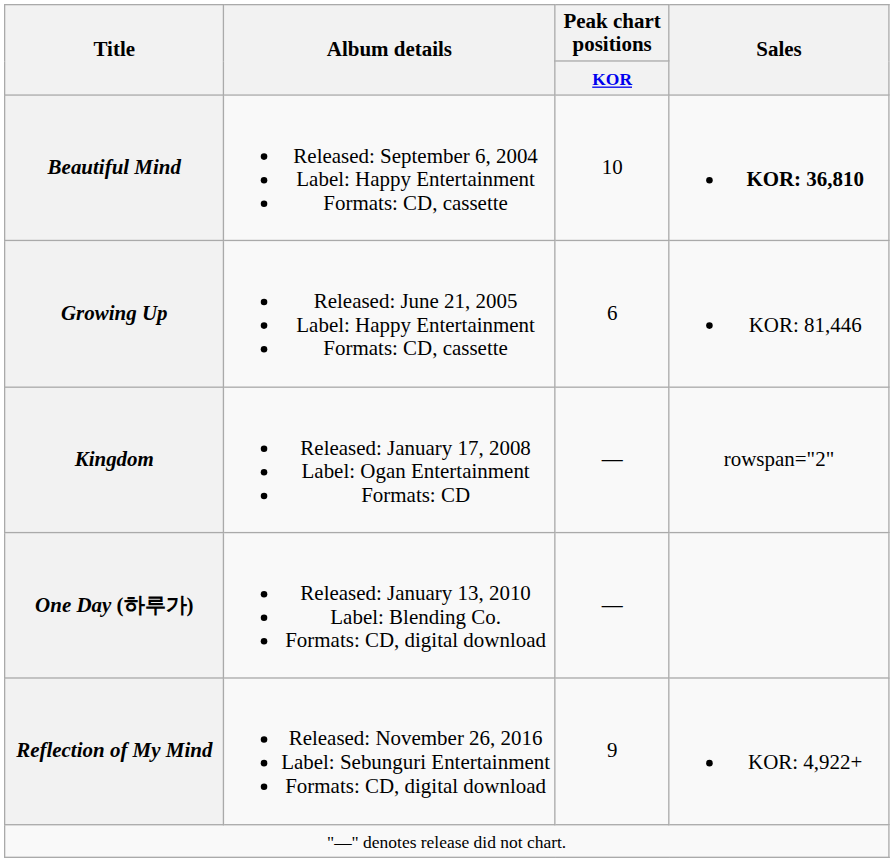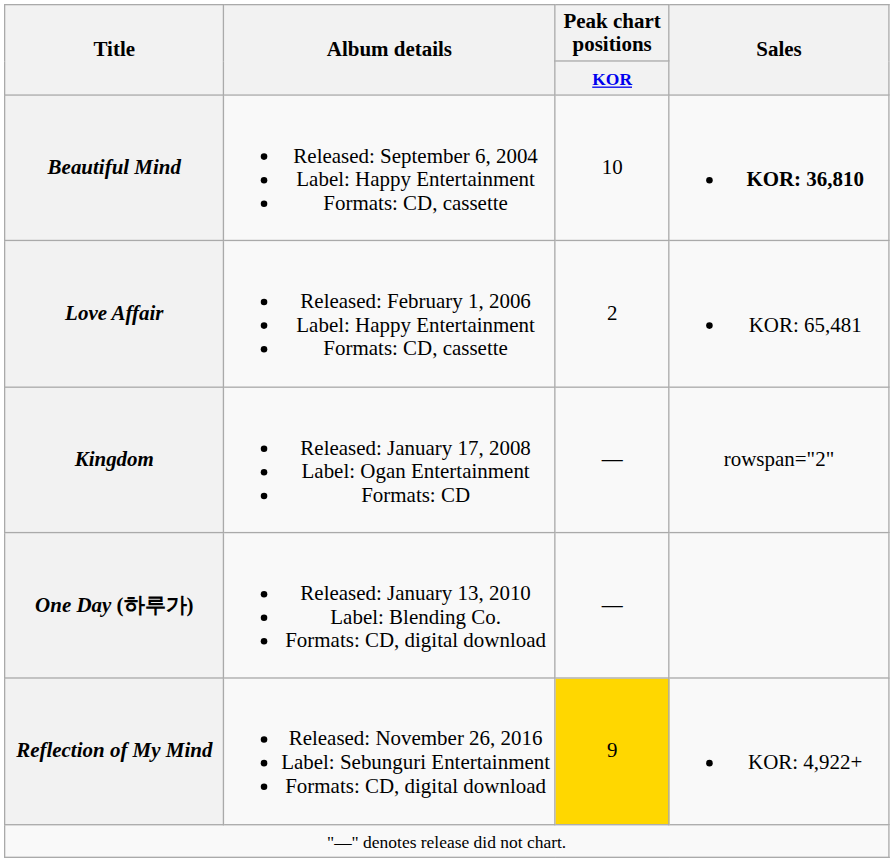- row: (114, 313)
+ row: (114, 313)
(612, 751) no background -> (612, 751) gold background
